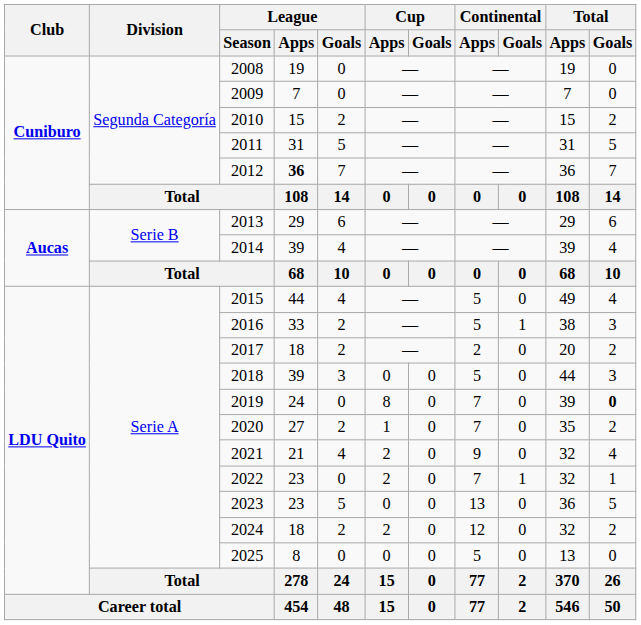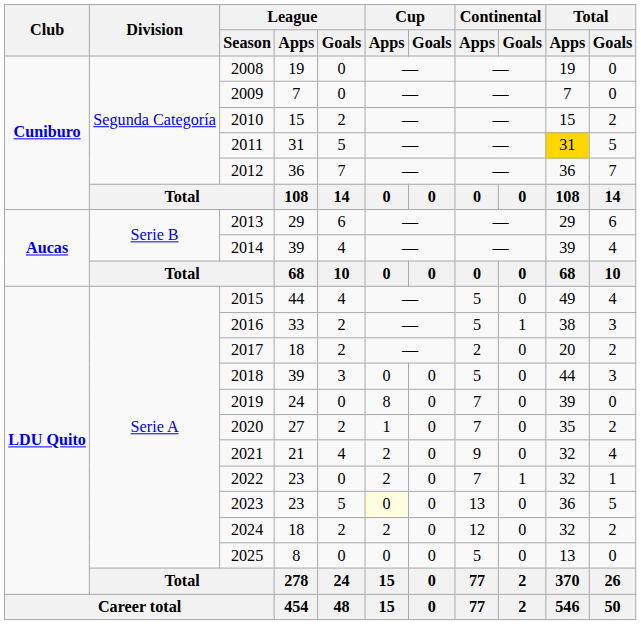(567, 145) no background -> (567, 145) gold background
(296, 171) bold -> (296, 171) normal
(613, 401) bold -> (613, 401) normal
(387, 504) no background -> (387, 504) lightyellow background
